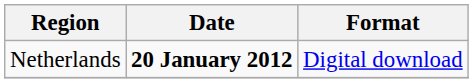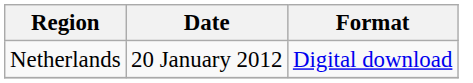(212, 58) bold -> (207, 58) normal
